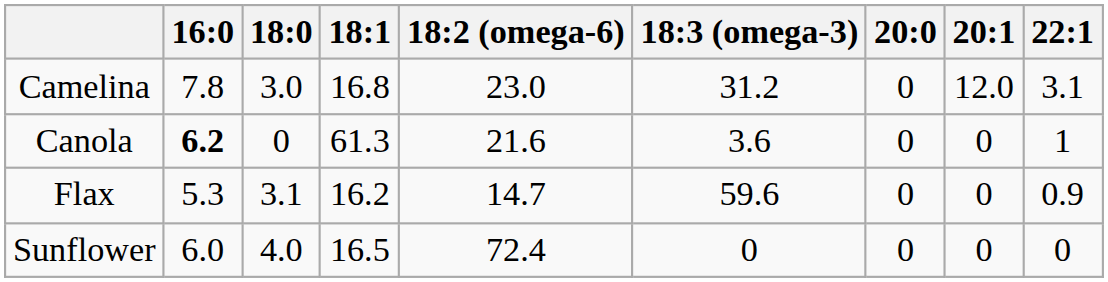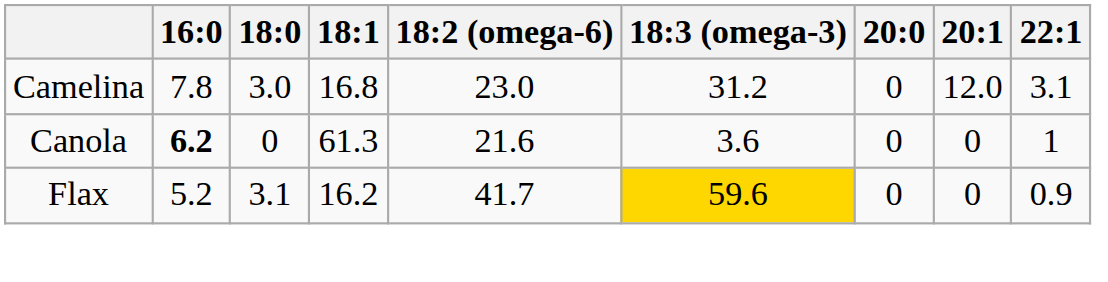(203, 194) 5.3 -> (191, 194) 5.2
(516, 194) 14.7 -> (504, 194) 41.7
(749, 194) no background -> (738, 194) gold background
- row: (84, 248)
